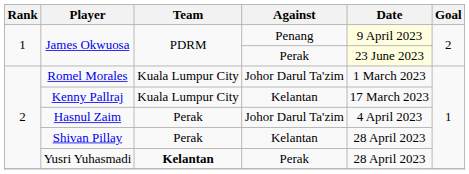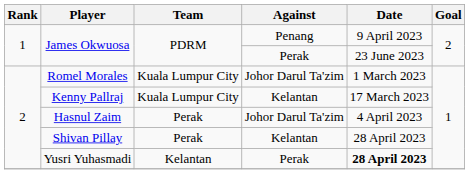(389, 35) lightyellow background -> (389, 35) no background
(389, 55) lightyellow background -> (389, 55) no background
(188, 158) bold -> (188, 158) normal
(389, 158) normal -> (389, 158) bold
